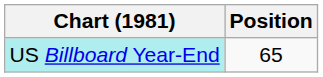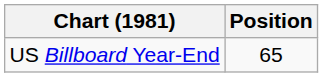(115, 54) paleturquoise background -> (115, 54) no background
